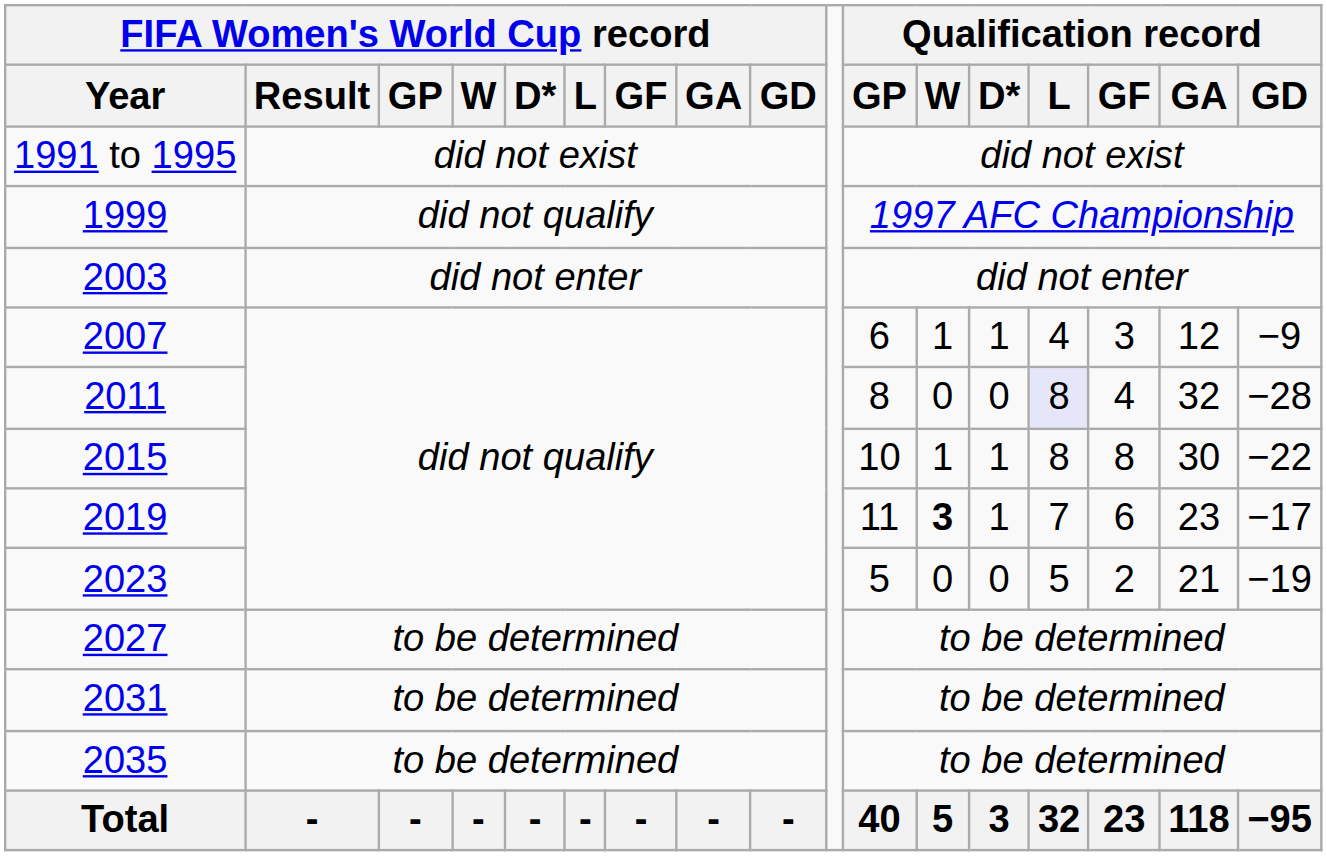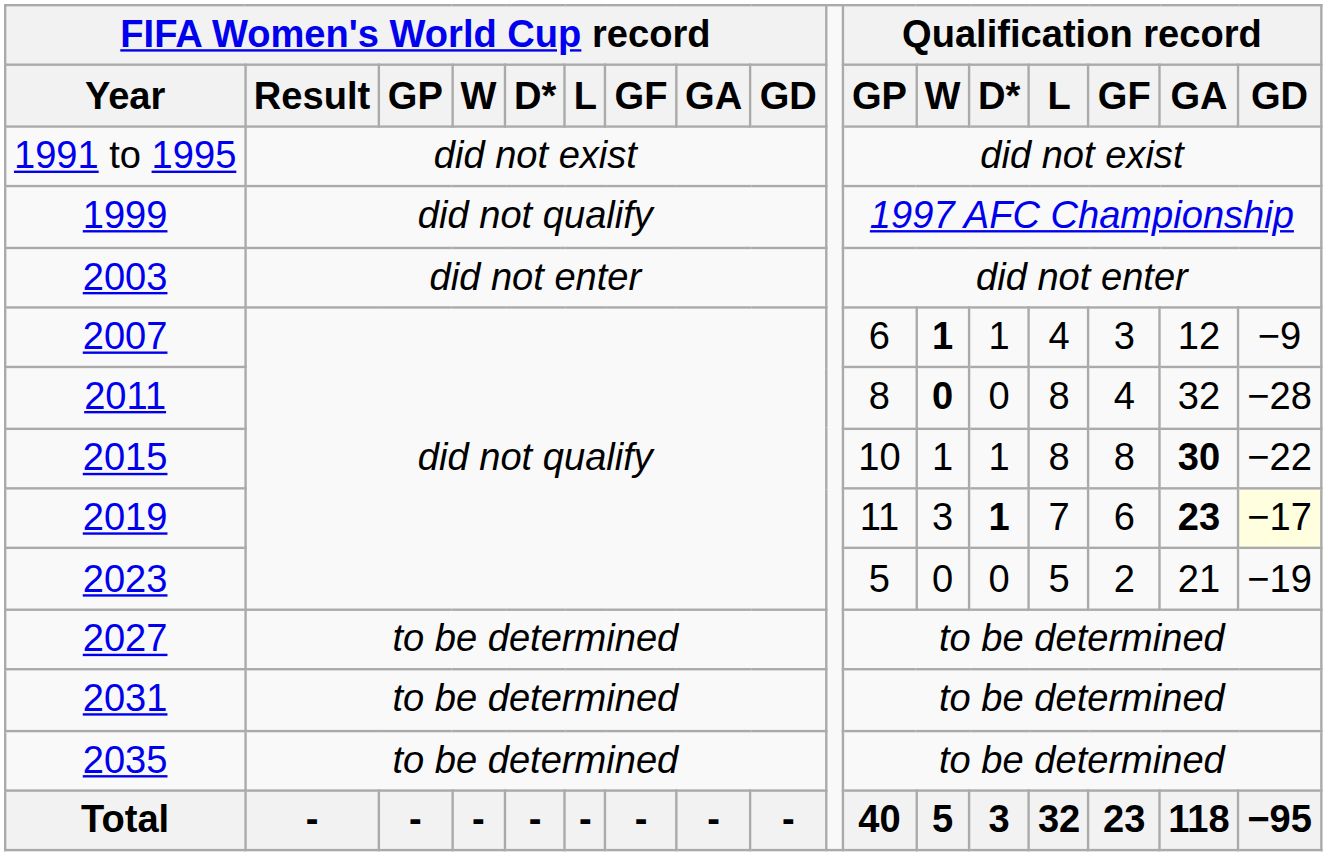(943, 336) normal -> (943, 336) bold
(943, 397) normal -> (943, 397) bold
(1059, 397) lavender background -> (1059, 397) no background
(1199, 457) normal -> (1199, 457) bold
(943, 517) bold -> (943, 517) normal
(999, 517) normal -> (999, 517) bold
(1199, 517) normal -> (1199, 517) bold
(1280, 517) no background -> (1280, 517) lightyellow background
